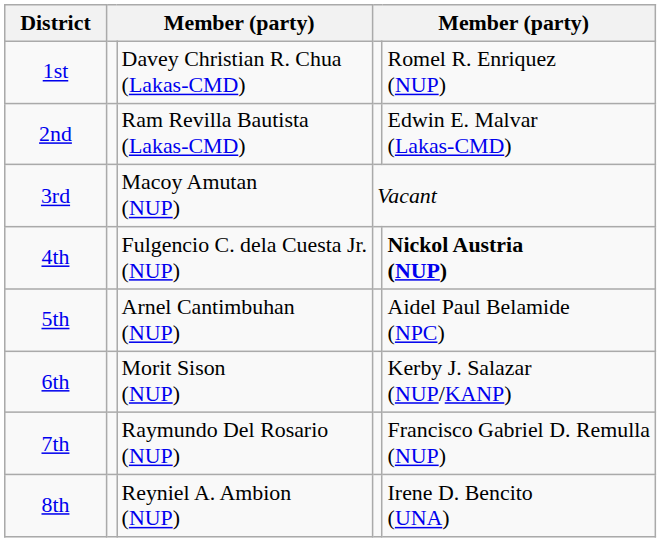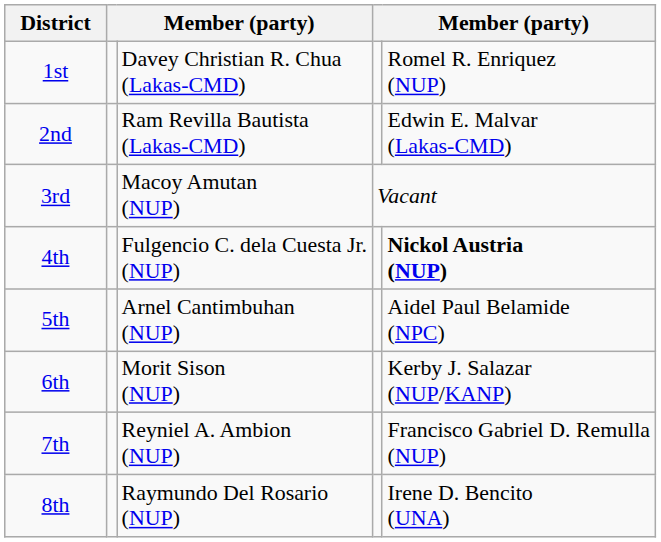(225, 443) Raymundo Del Rosario (NUP) -> (206, 443) Reyniel A. Ambion (NUP)
(206, 505) Reyniel A. Ambion (NUP) -> (225, 505) Raymundo Del Rosario (NUP)
